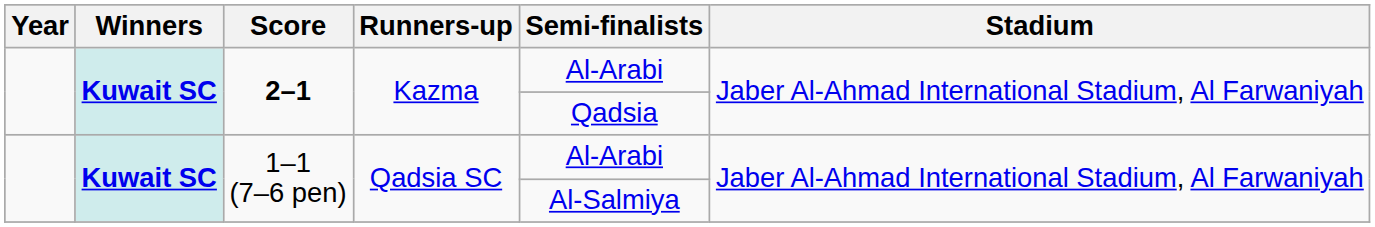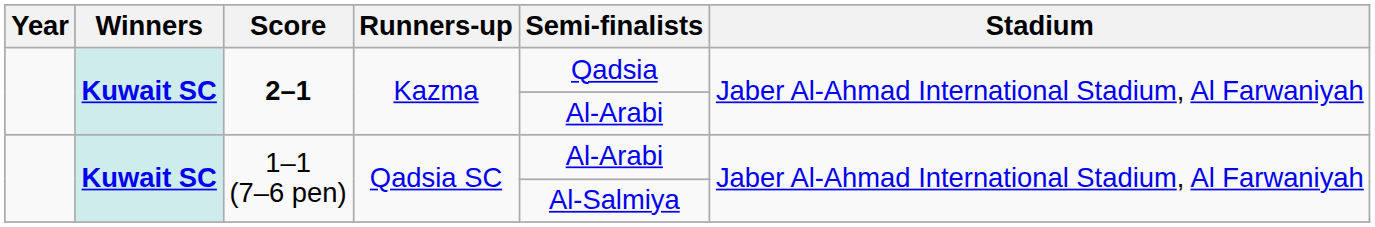(614, 69) Al-Arabi -> (614, 69) Qadsia
(614, 112) Qadsia -> (614, 112) Al-Arabi
